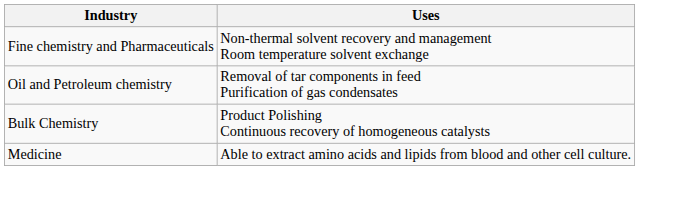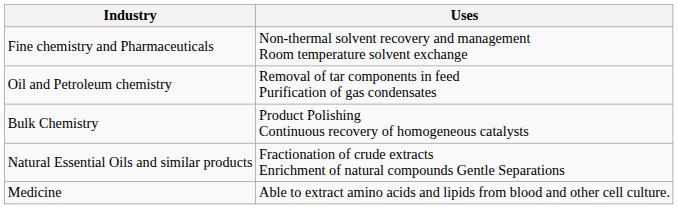+ row: (130, 162)
